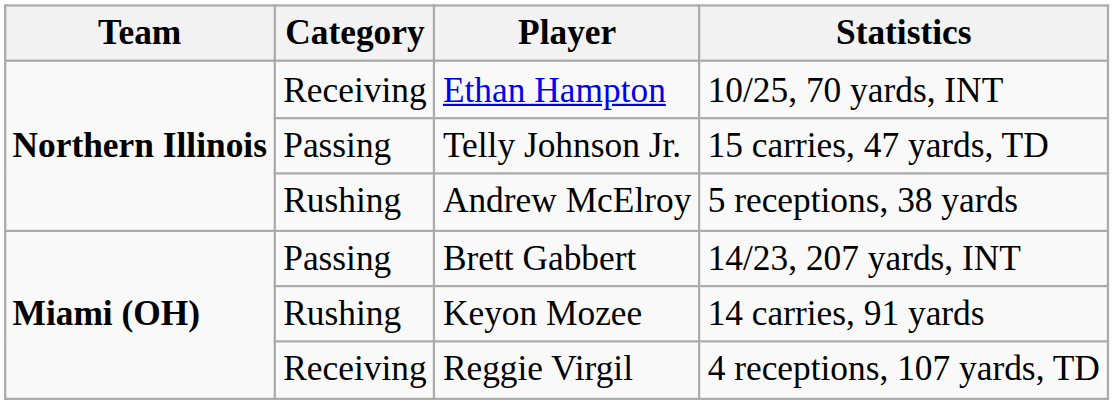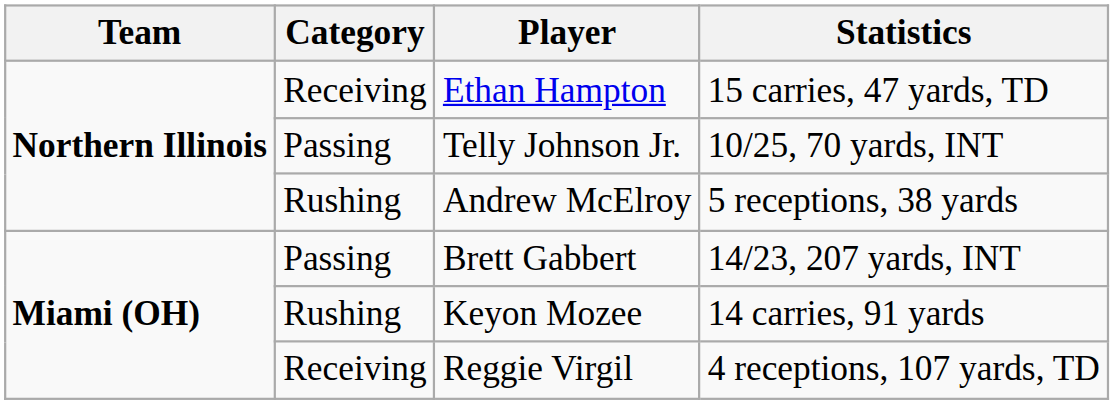(855, 88) 10/25, 70 yards, INT -> (878, 88) 15 carries, 47 yards, TD
(878, 145) 15 carries, 47 yards, TD -> (855, 145) 10/25, 70 yards, INT
